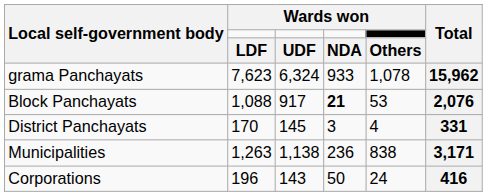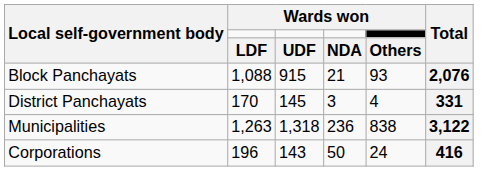- row: (76, 76)
(293, 101) 917 -> (293, 76) 915
(336, 101) bold -> (336, 76) normal
(378, 101) 53 -> (378, 76) 93
(299, 152) 1,138 -> (299, 127) 1,318
(454, 152) 3,171 -> (449, 127) 3,122
